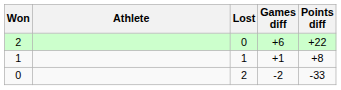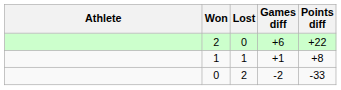columns swapped: (131, 19) <-> (18, 19)
